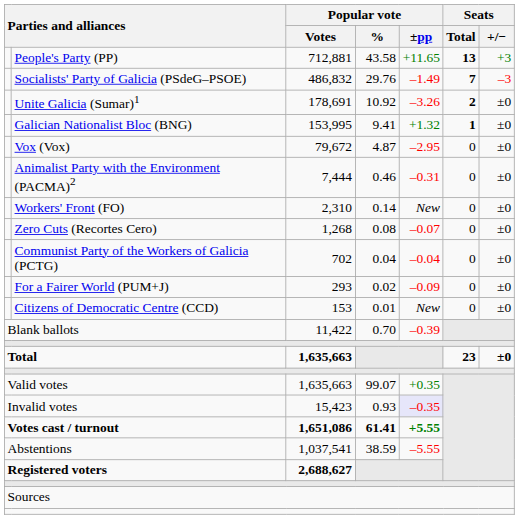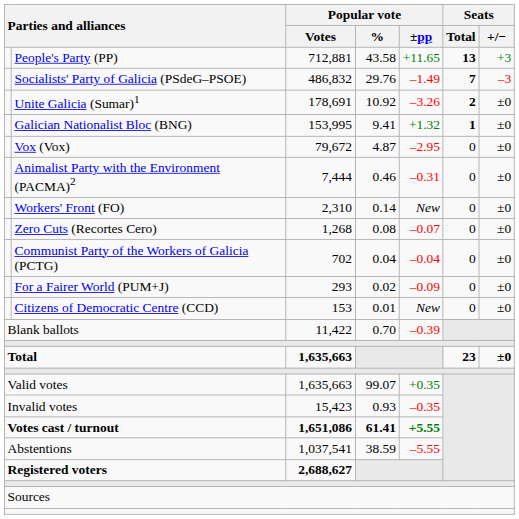(425, 406) lavender background -> (425, 406) no background
